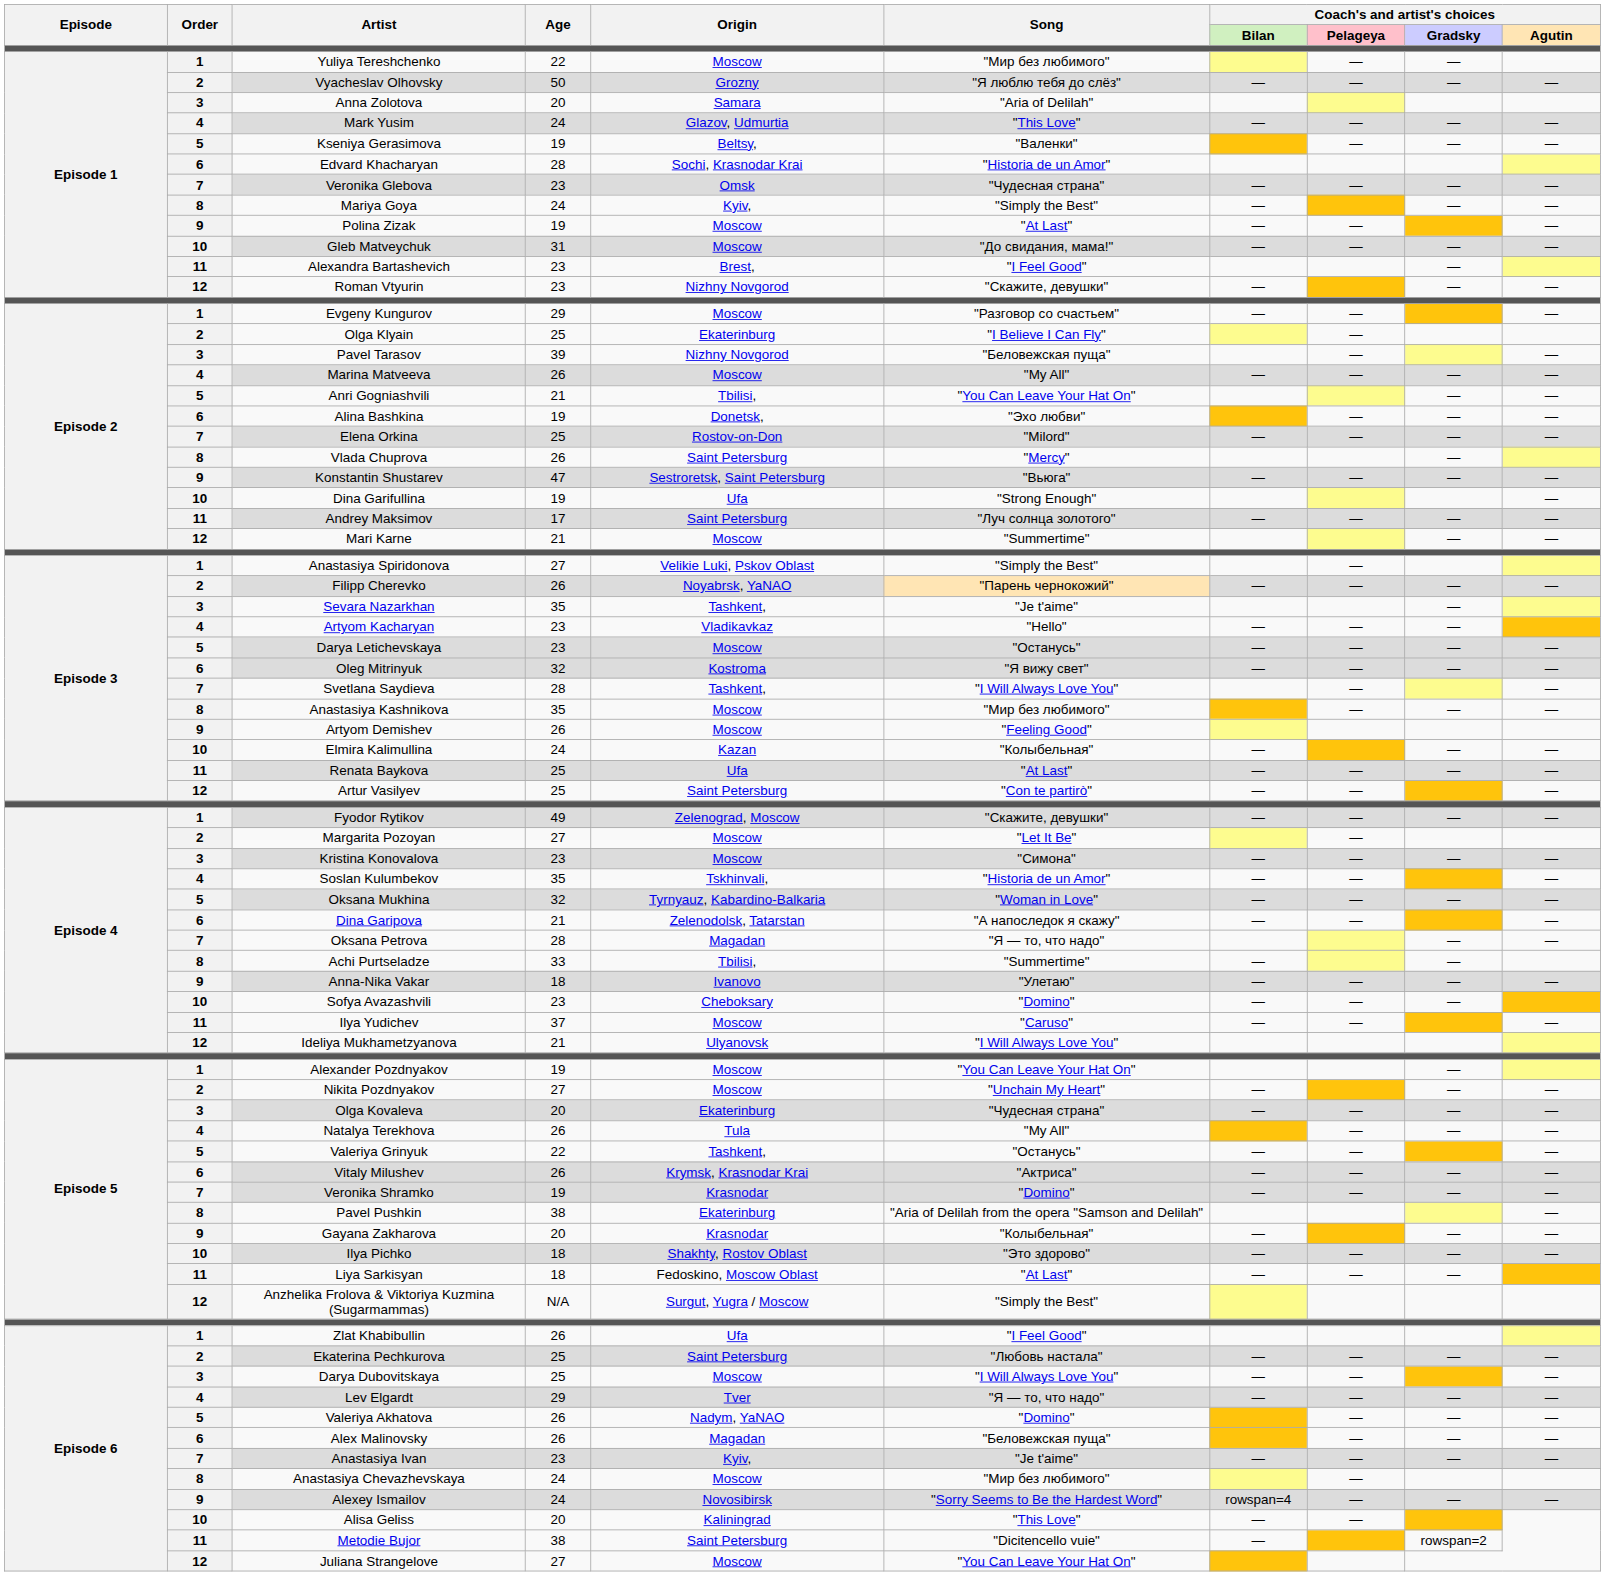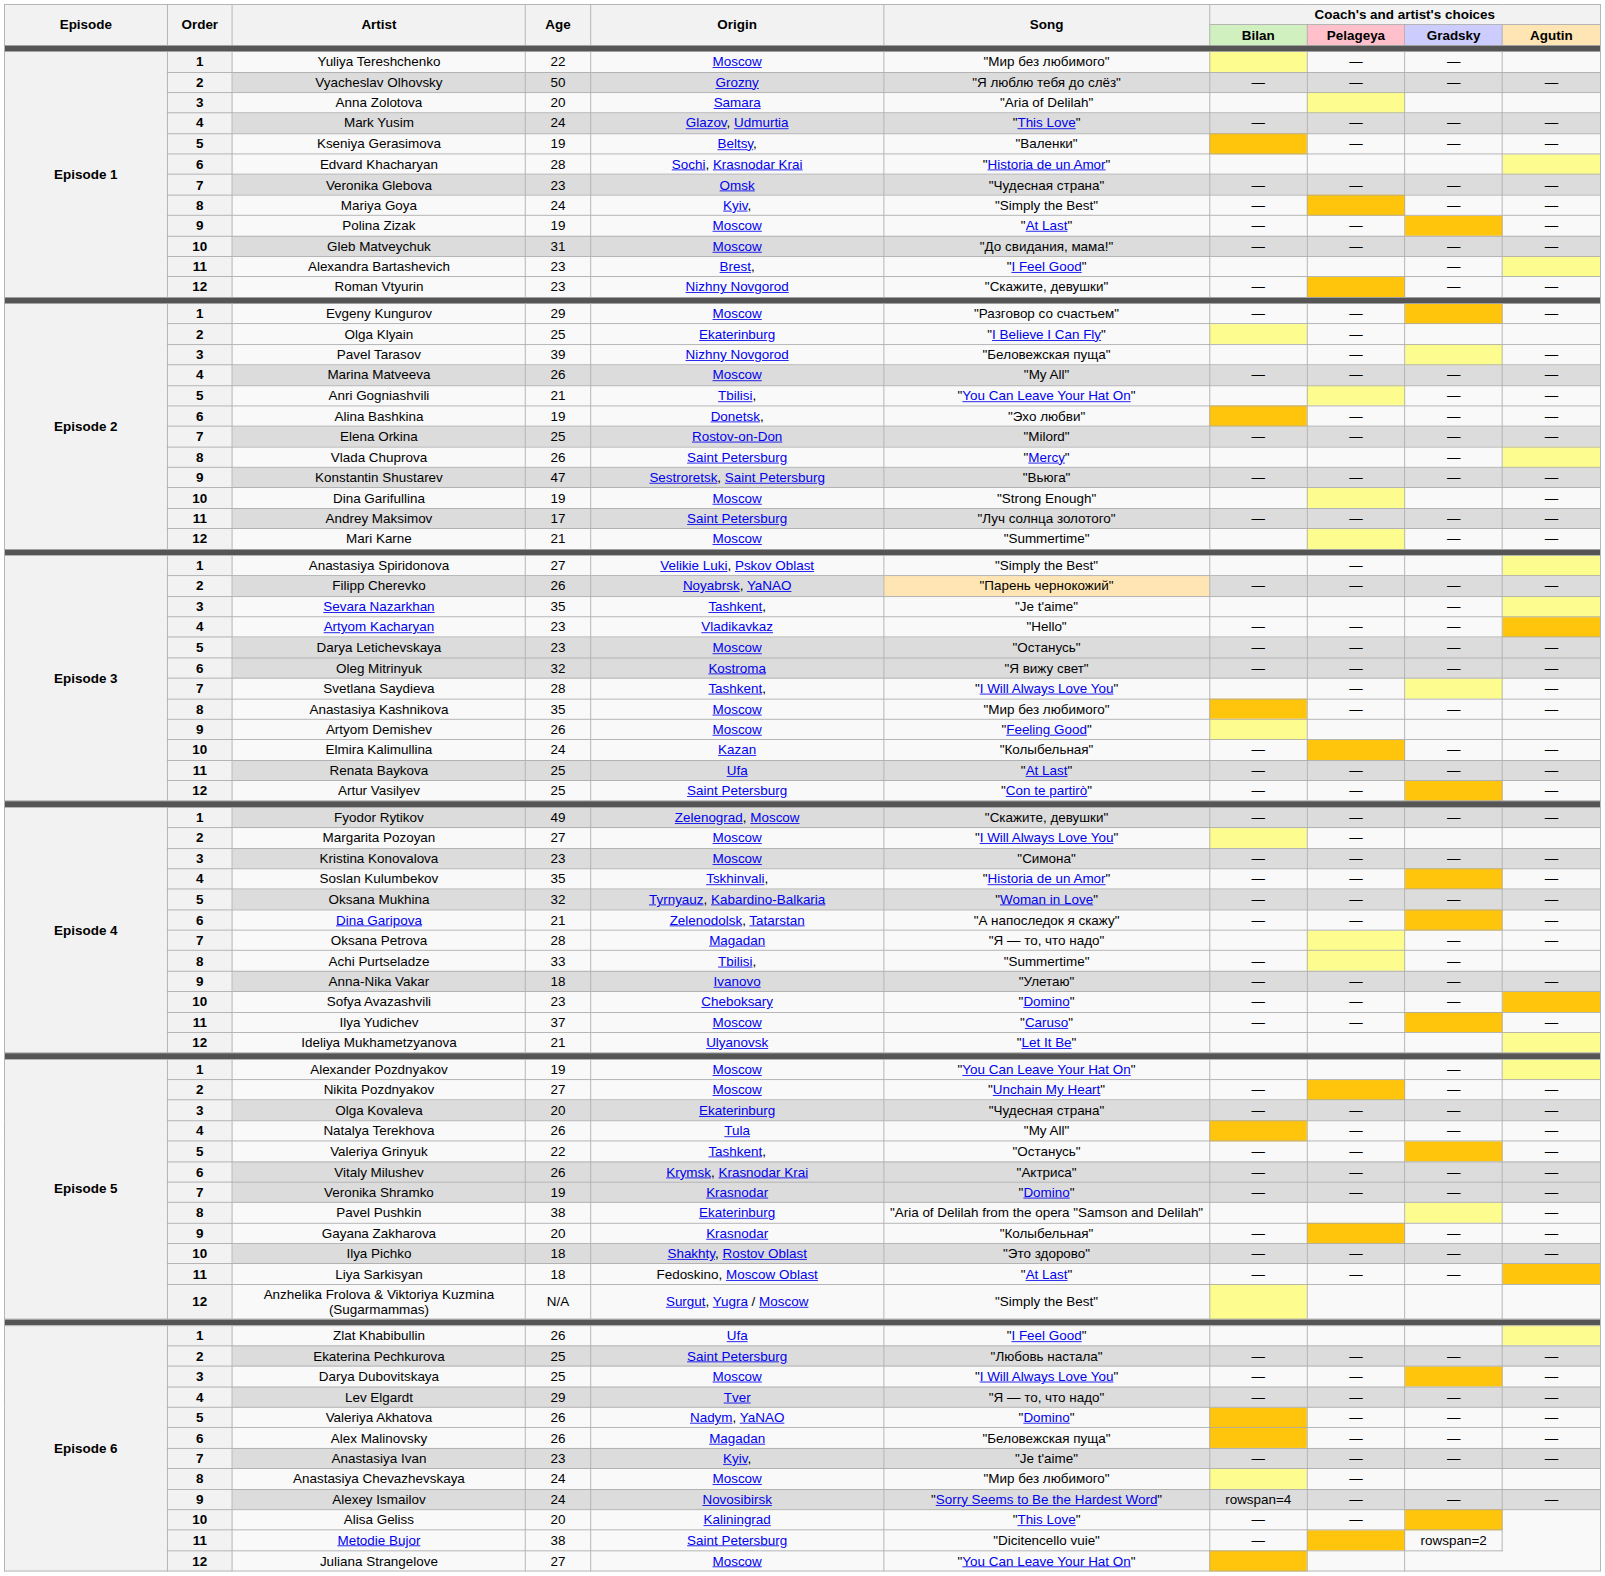(737, 498) Ufa -> (737, 498) Moscow
(1047, 838) "Let It Be" -> (1047, 838) "I Will Always Love You"
(1047, 1043) "I Will Always Love You" -> (1047, 1043) "Let It Be"
